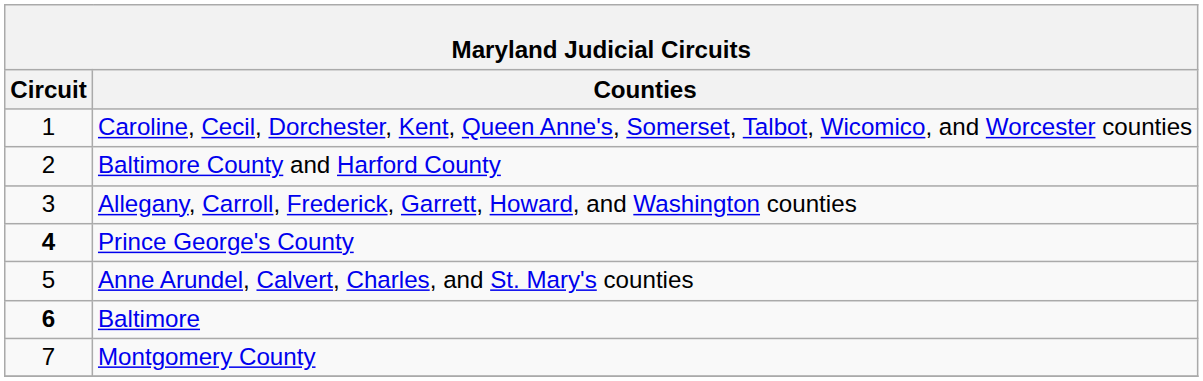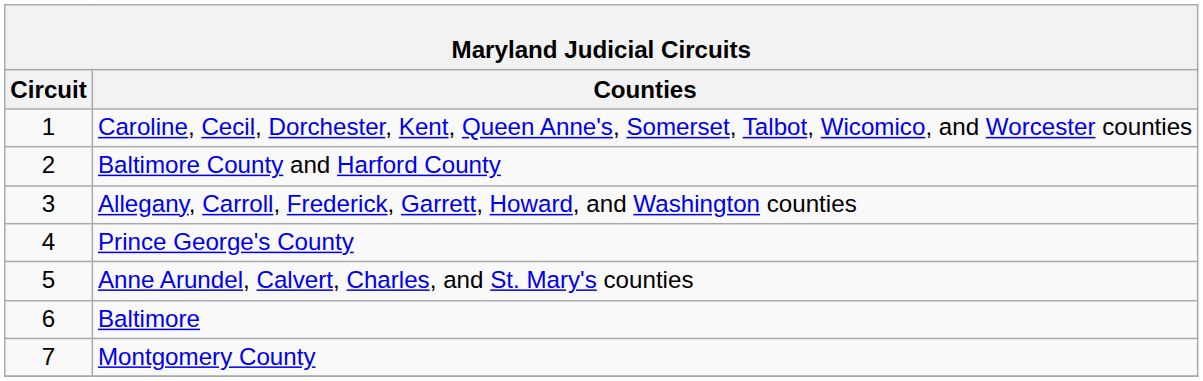(49, 242) bold -> (49, 242) normal
(49, 319) bold -> (49, 319) normal
